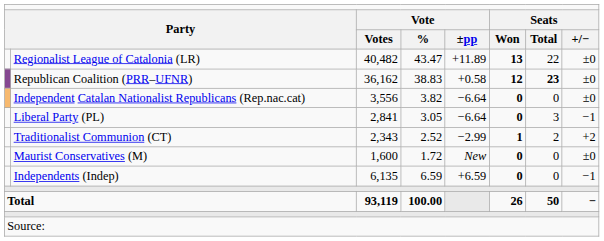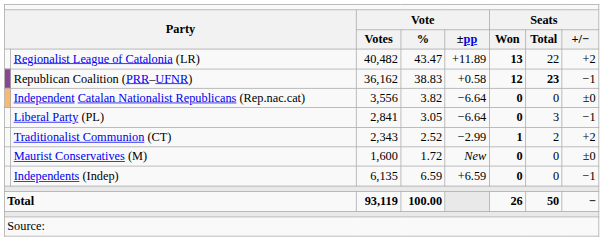(589, 59) ±0 -> (589, 59) +2
(589, 78) ±0 -> (589, 78) −1
